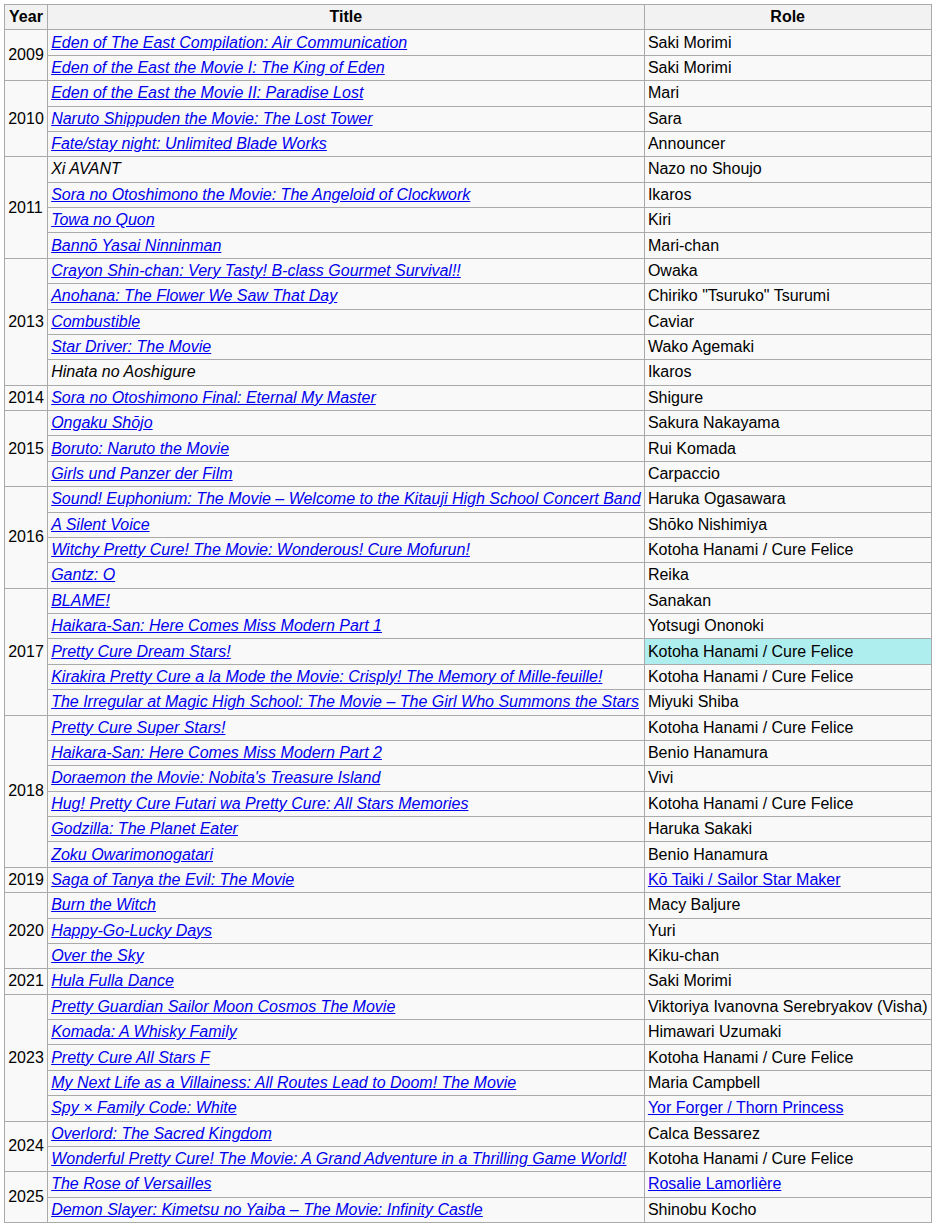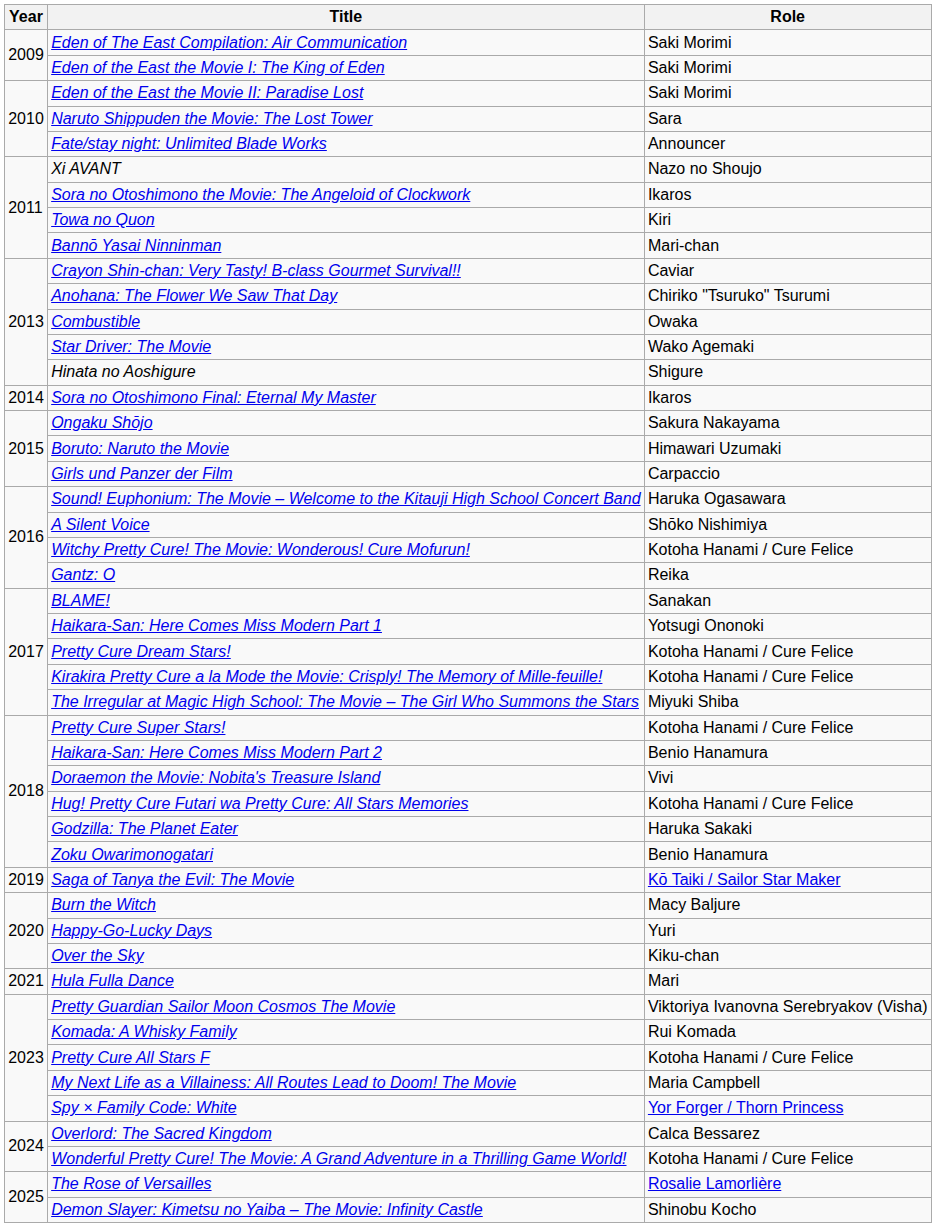(663, 93) Mari -> (690, 93) Saki Morimi
(673, 270) Owaka -> (671, 270) Caviar
(671, 321) Caviar -> (673, 321) Owaka
(670, 372) Ikaros -> (675, 372) Shigure
(675, 397) Shigure -> (670, 397) Ikaros
(692, 448) Rui Komada -> (715, 448) Himawari Uzumaki
(751, 651) paleturquoise background -> (751, 651) no background
(690, 981) Saki Morimi -> (663, 981) Mari
(715, 1032) Himawari Uzumaki -> (692, 1032) Rui Komada
